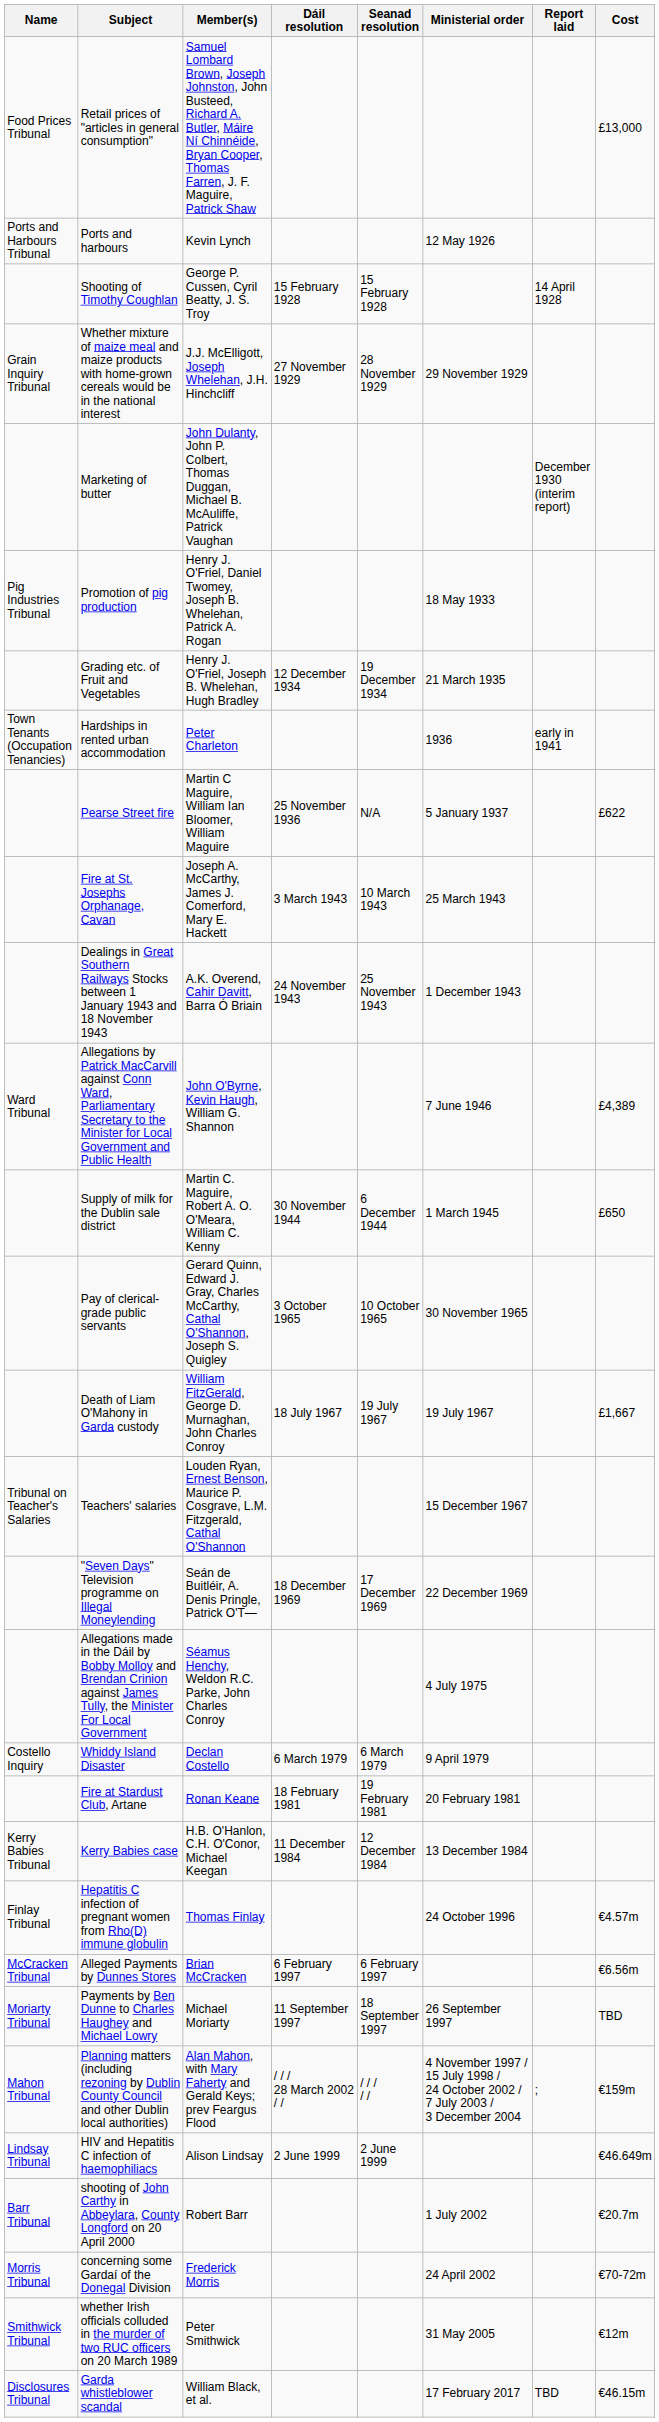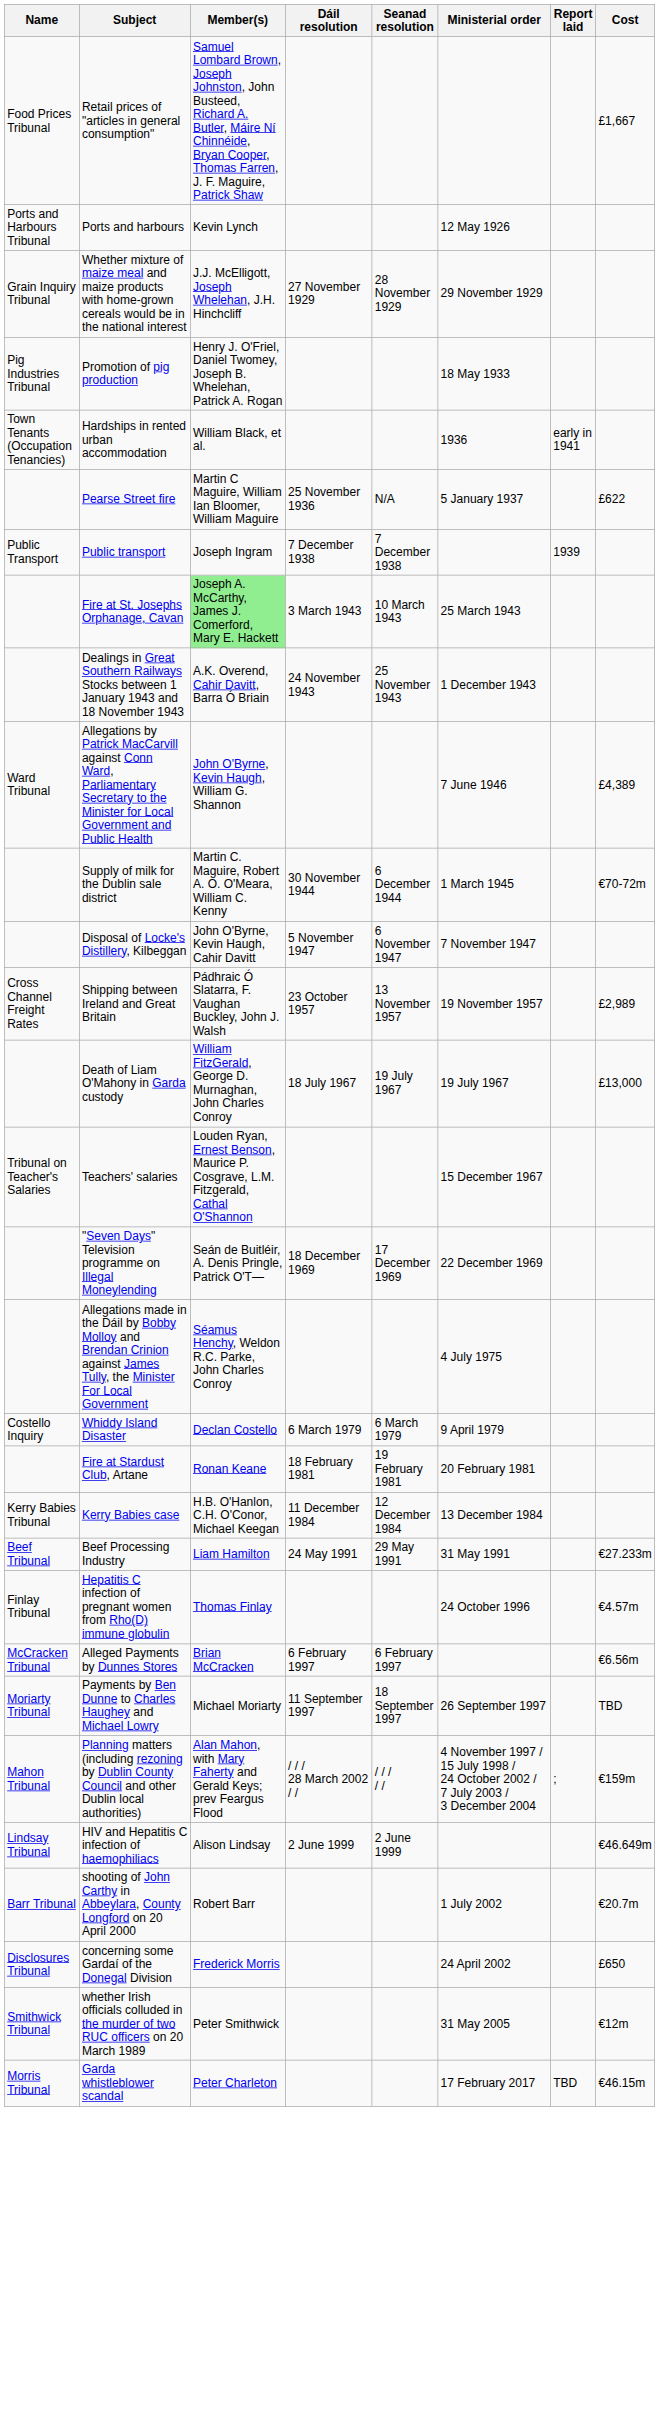(620, 127) £13,000 -> (617, 120) £1,667
- row: (129, 293)
- row: (114, 487)
- row: (120, 680)
(212, 740) Peter Charleton -> (237, 439) William Black, et al.
+ row: (124, 552)
(216, 899) no background -> (236, 611) lightgreen background
(612, 1213) £650 -> (622, 884) €70-72m
+ row: (134, 944)
+ row: (130, 1003)
- row: (120, 1313)
(617, 1413) £1,667 -> (620, 1083) £13,000
+ row: (126, 1554)
(29, 2274) Morris Tribunal -> (38, 1964) Disclosures Tribunal
(622, 2274) €70-72m -> (612, 1964) £650
(38, 2393) Disclosures Tribunal -> (29, 2083) Morris Tribunal
(223, 2393) William Black, et al. -> (235, 2083) Peter Charleton
